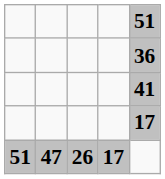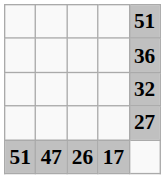(145, 88) 41 -> (145, 88) 32
(145, 122) 17 -> (145, 122) 27
